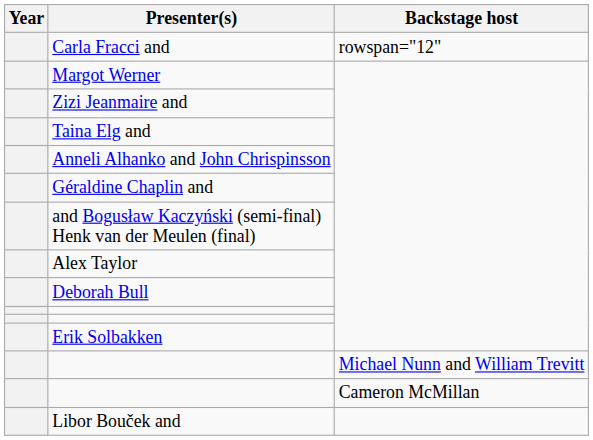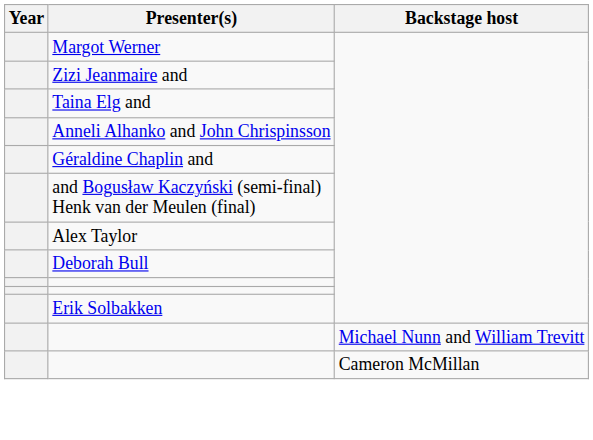- row: (111, 46)
- row: (116, 421)
